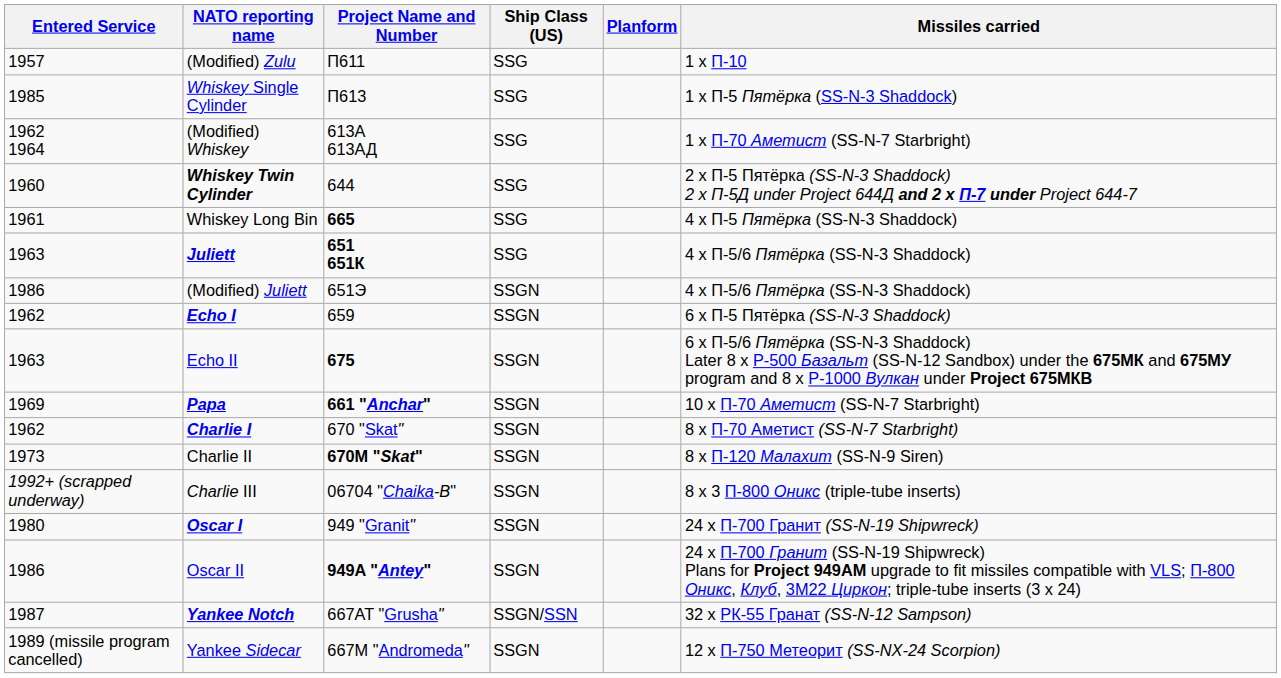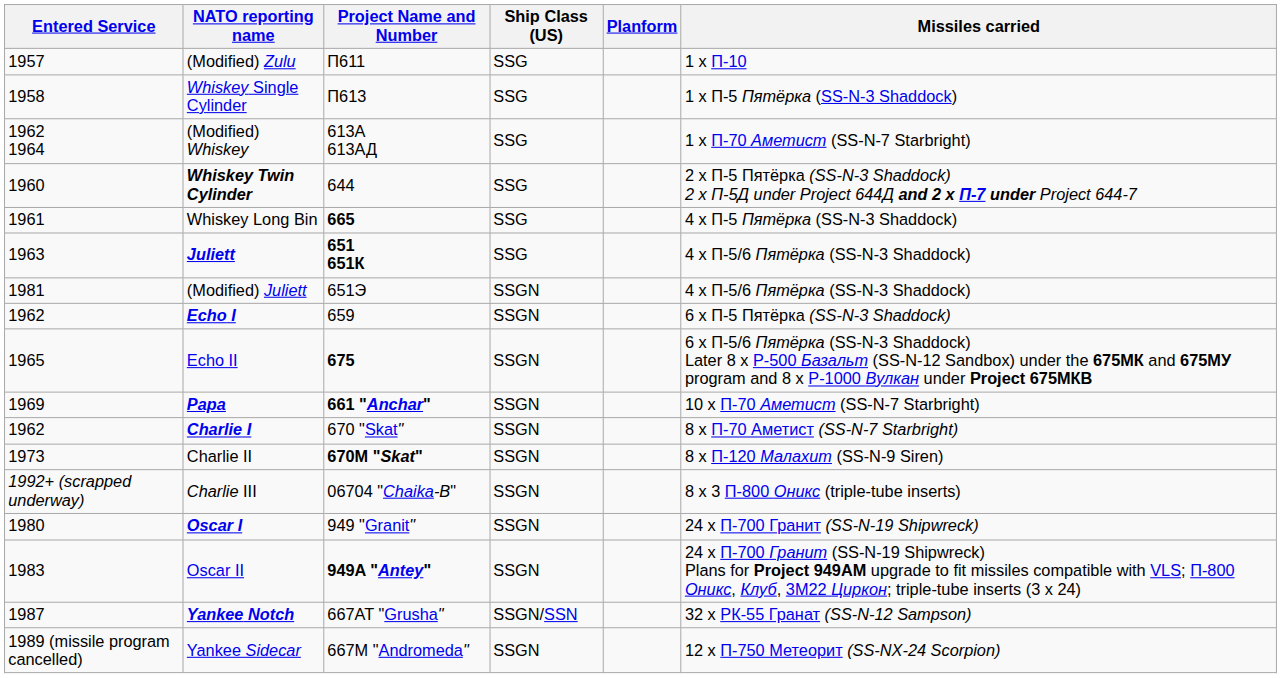(26, 96) 1985 -> (26, 96) 1958
(26, 290) 1986 -> (26, 290) 1981
(26, 360) 1963 -> (26, 360) 1965
(26, 570) 1986 -> (26, 570) 1983
